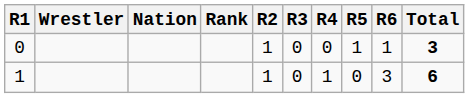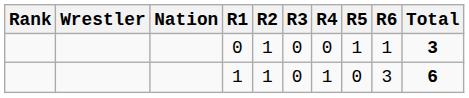columns swapped: (227, 19) <-> (20, 19)
